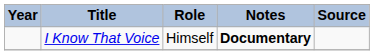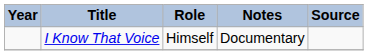(266, 38) bold -> (262, 38) normal
